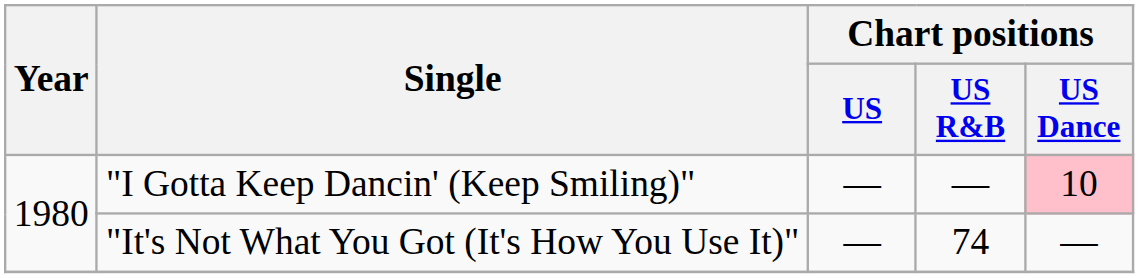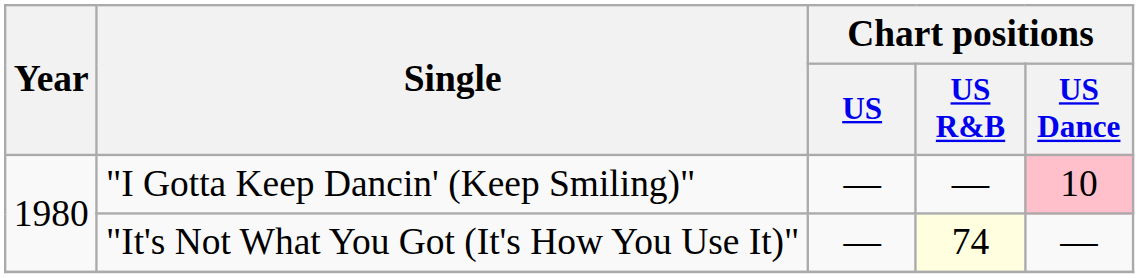(971, 242) no background -> (971, 242) lightyellow background
